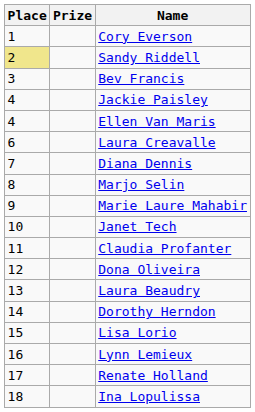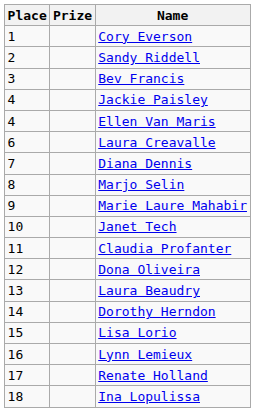(12, 57) khaki background -> (12, 57) no background
